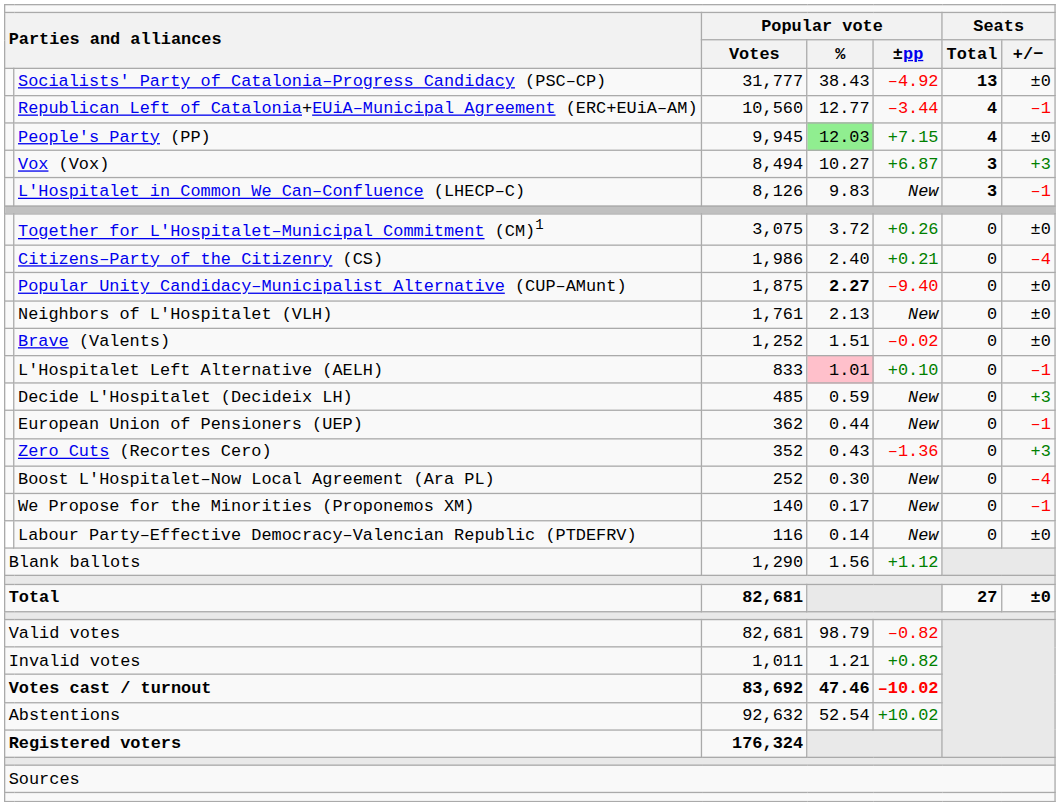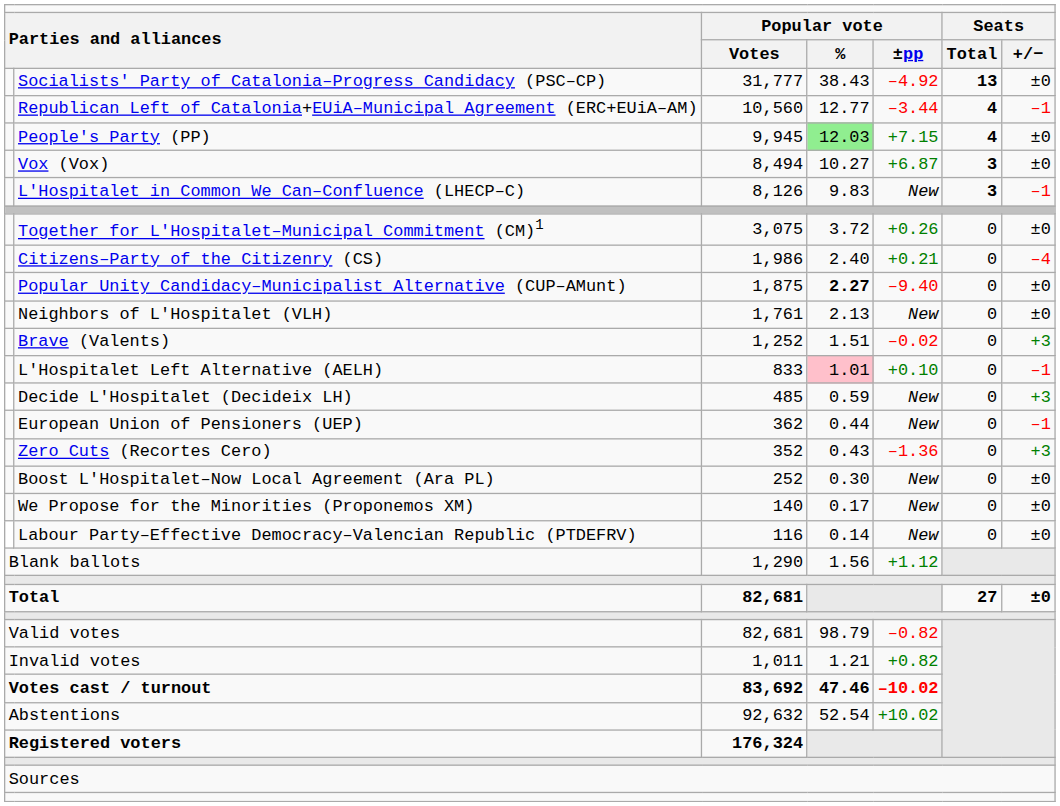(1041, 164) +3 -> (1041, 164) ±0
(1041, 342) ±0 -> (1041, 342) +3
(1041, 480) –4 -> (1041, 480) ±0
(1041, 507) –1 -> (1041, 507) ±0
